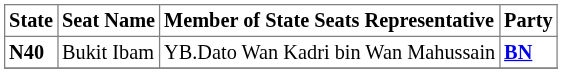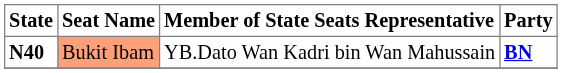(108, 52) no background -> (108, 52) lightsalmon background
